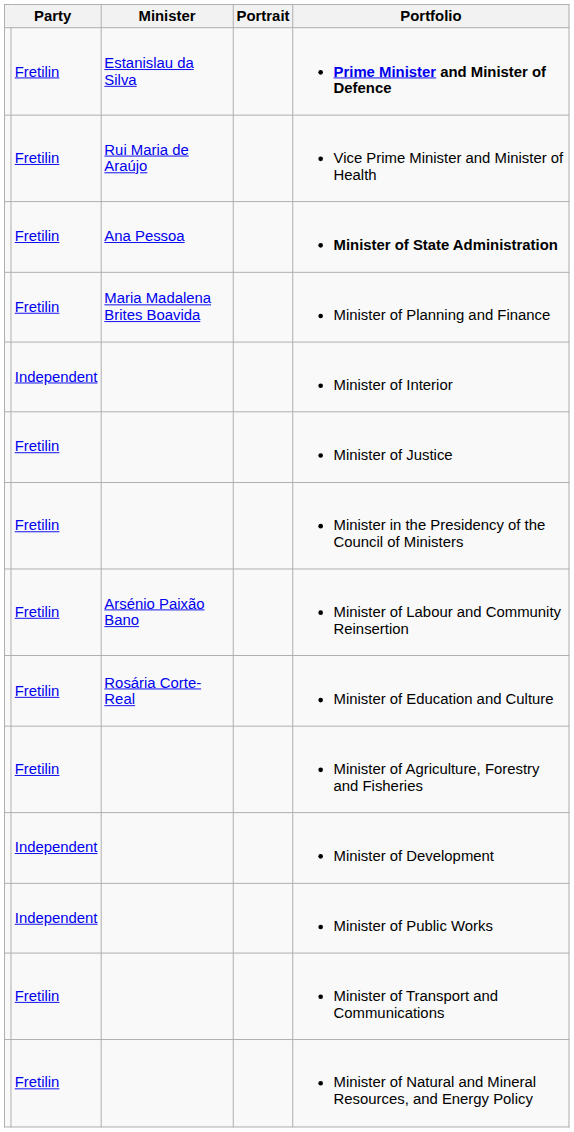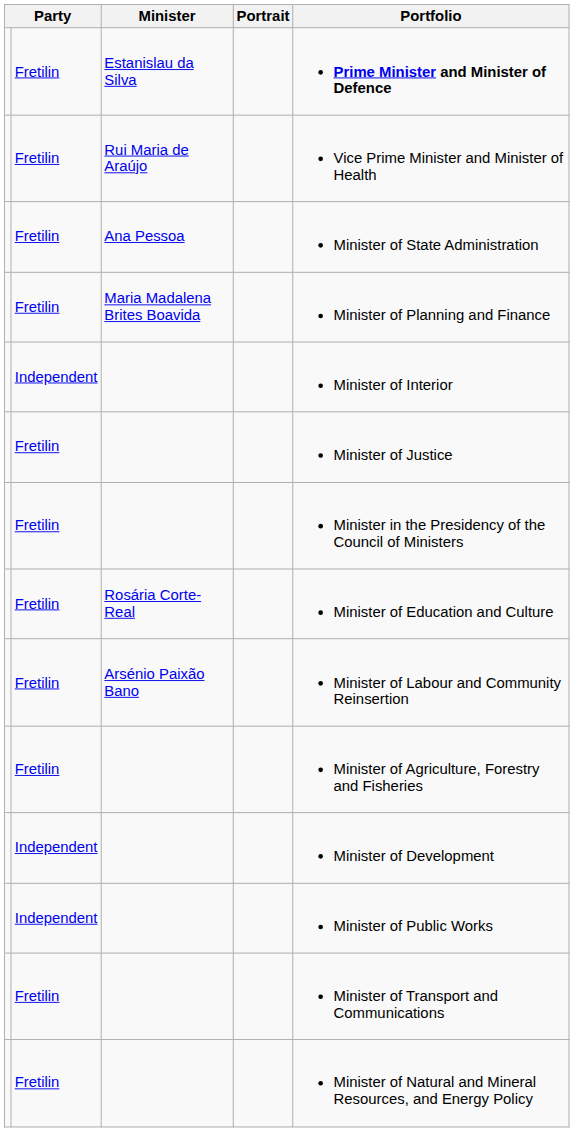(431, 245) bold -> (431, 245) normal
rows swapped: (37, 690) <-> (37, 612)
